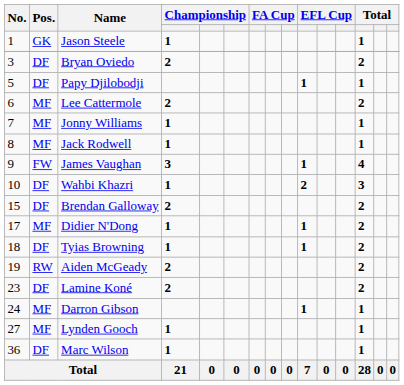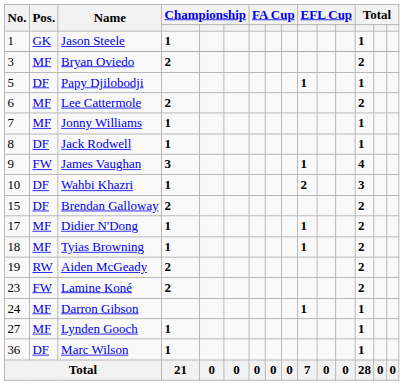(41, 61) DF -> (42, 61) MF
(42, 144) MF -> (41, 144) DF
(41, 246) DF -> (42, 246) MF
(41, 287) DF -> (42, 287) FW
